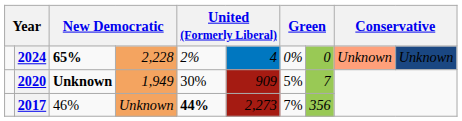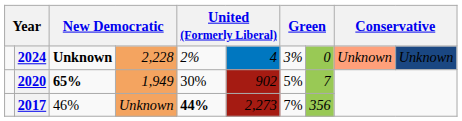(67, 57) 65% -> (83, 57) Unknown
(293, 57) 0% -> (293, 57) 3%
(83, 81) Unknown -> (67, 81) 65%
(266, 81) 909 -> (266, 81) 902
